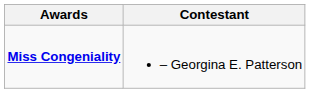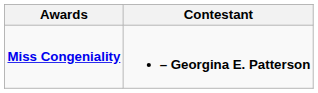(214, 64) normal -> (218, 64) bold
